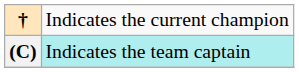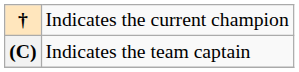(148, 51) paleturquoise background -> (148, 51) no background
